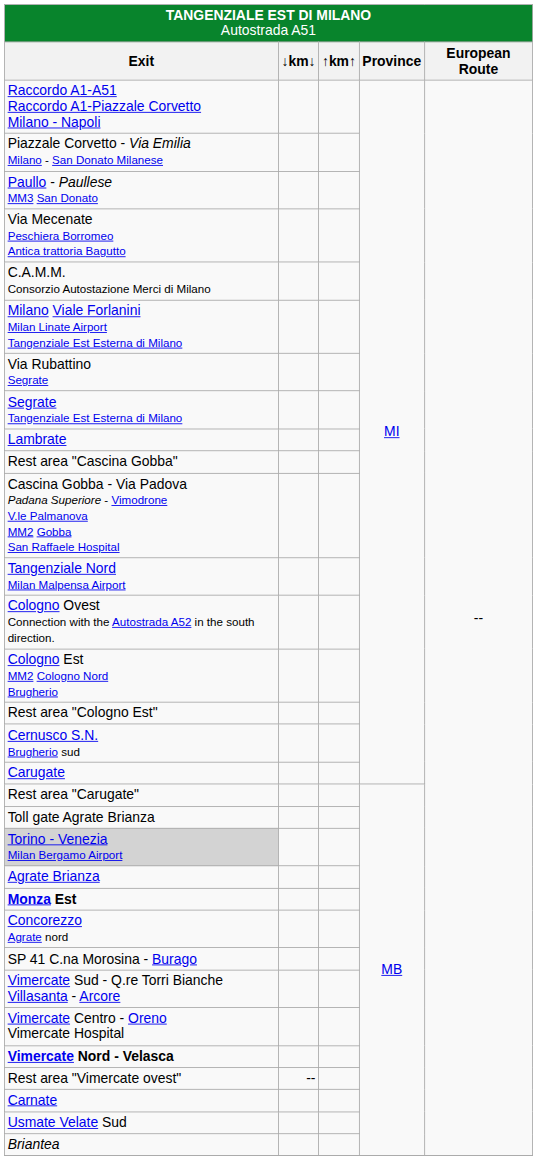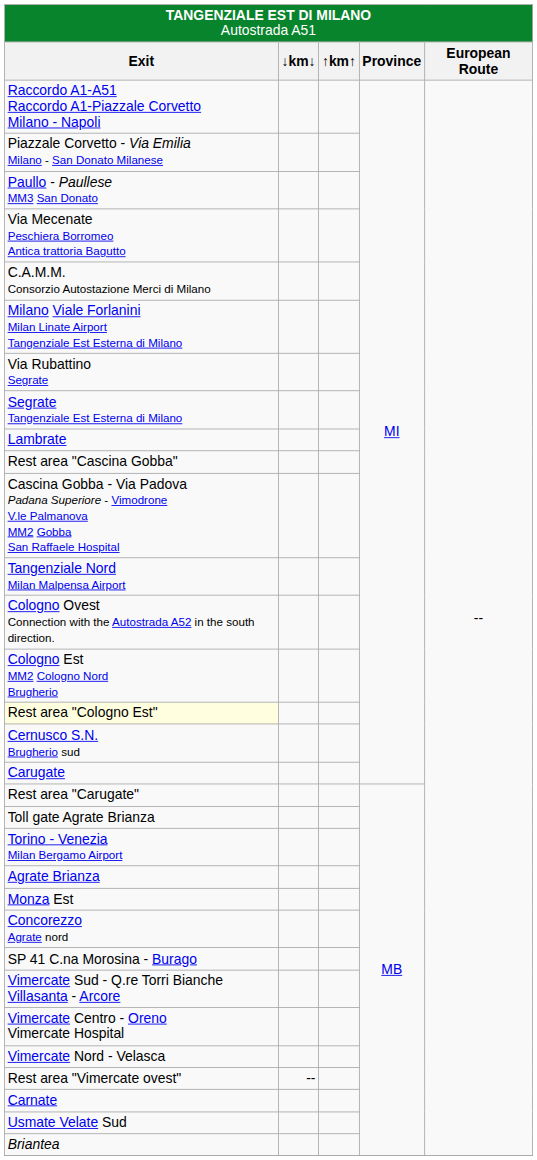(83, 713) no background -> (83, 713) lightyellow background
(65, 847) lightgrey background -> (65, 847) no background
(42, 899) bold -> (41, 899) normal
(91, 1056) bold -> (86, 1056) normal
